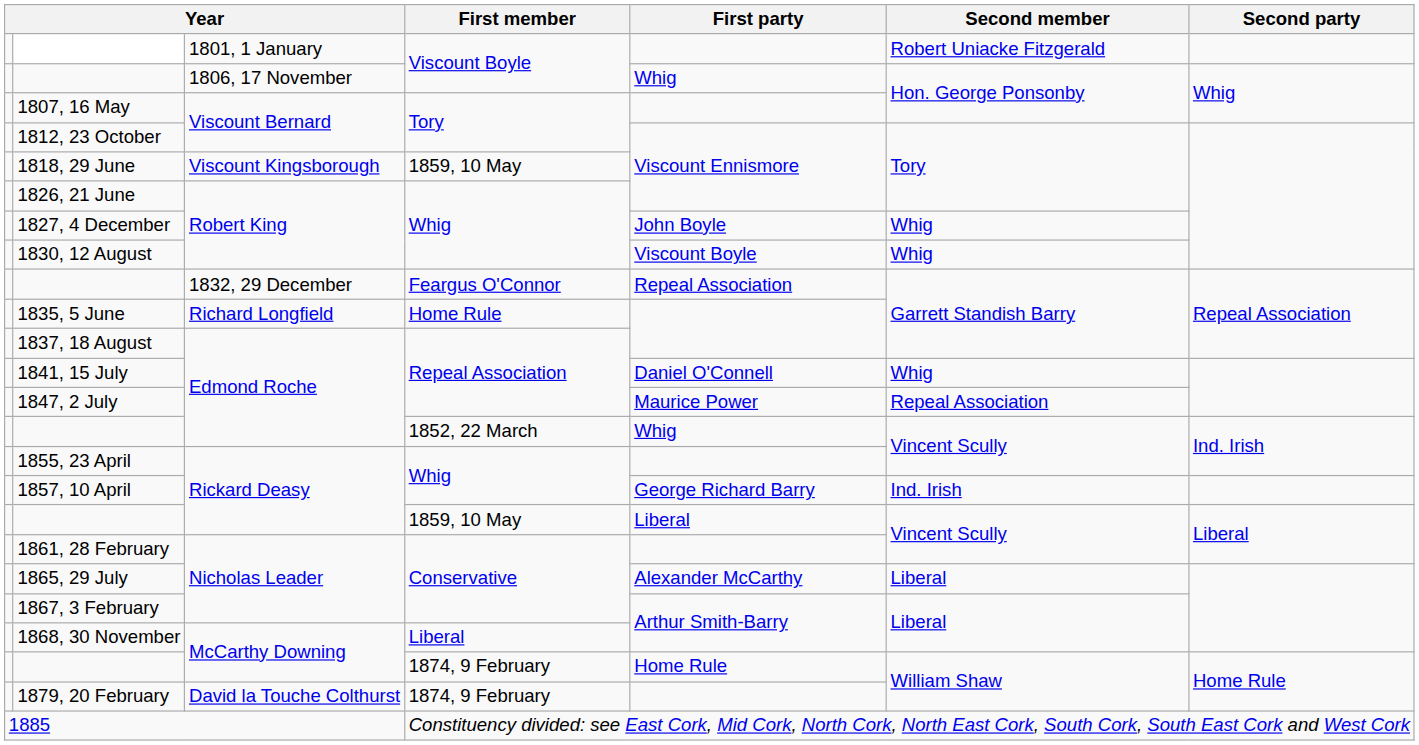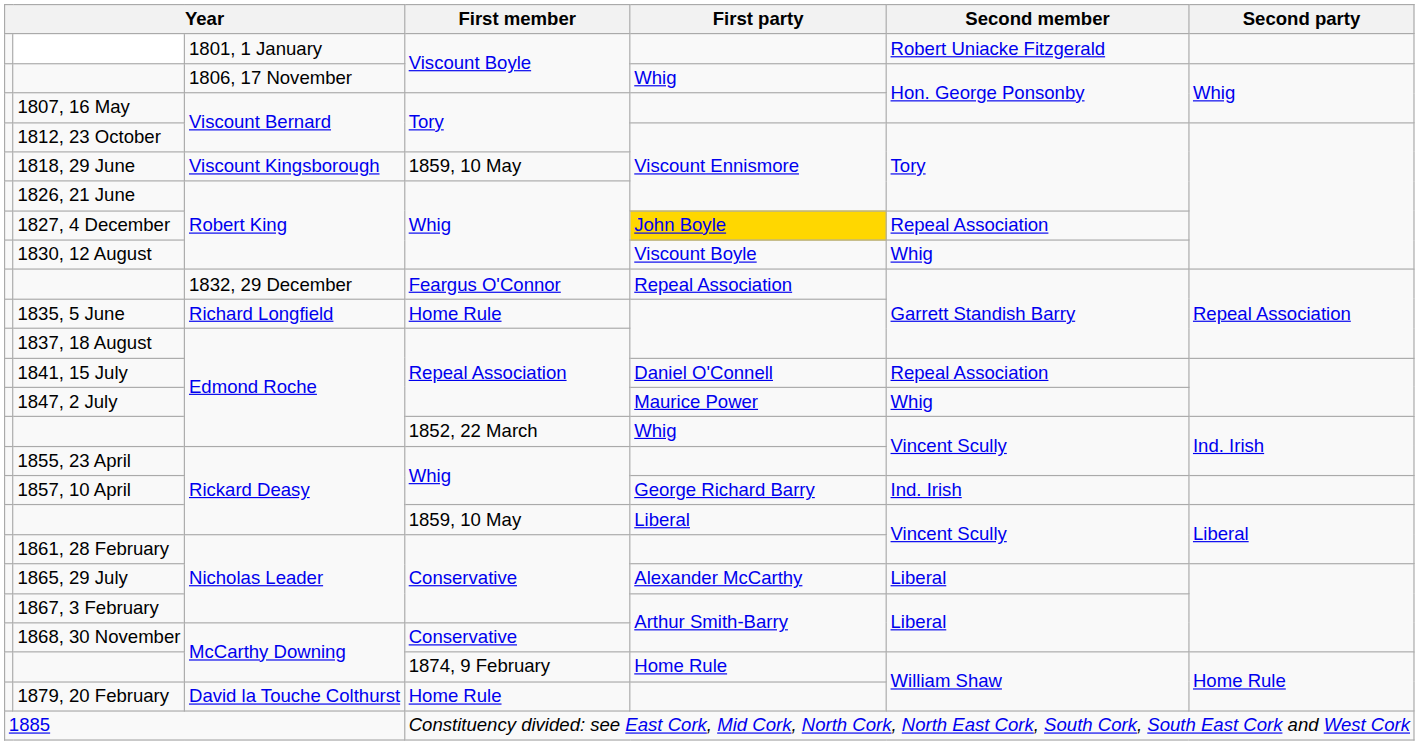(680, 225) no background -> (680, 225) gold background
(912, 225) Whig -> (969, 225) Repeal Association
(912, 372) Whig -> (969, 372) Repeal Association
(969, 401) Repeal Association -> (912, 401) Whig
(437, 637) Liberal -> (463, 637) Conservative
(479, 696) 1874, 9 February -> (455, 696) Home Rule
